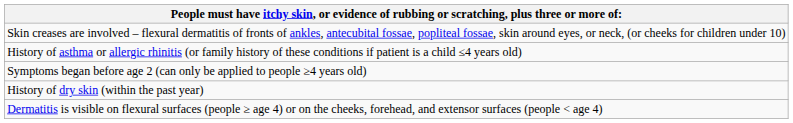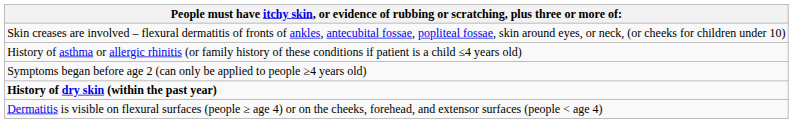(105, 90) normal -> (112, 90) bold
